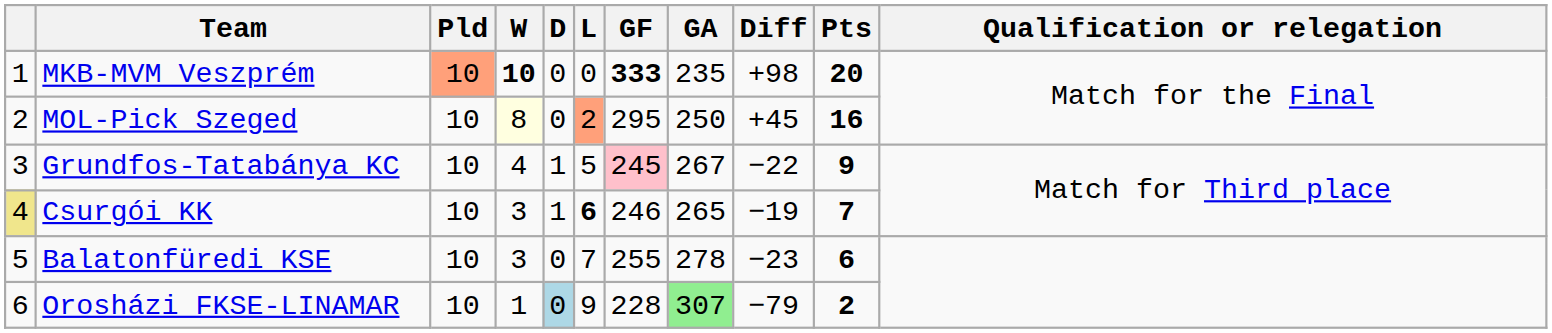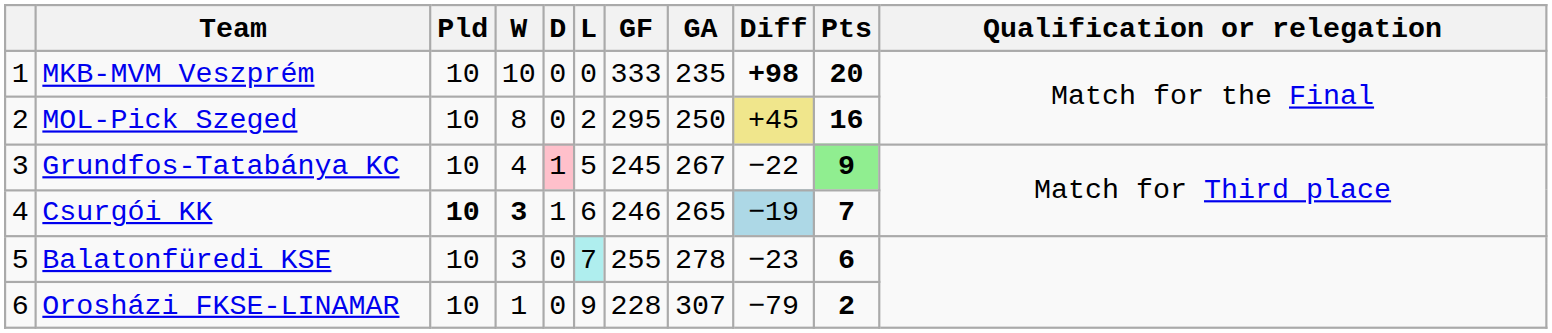(463, 74) lightsalmon background -> (463, 74) no background
(519, 74) bold -> (519, 74) normal
(636, 74) bold -> (636, 74) normal
(773, 74) normal -> (773, 74) bold
(519, 121) lightyellow background -> (519, 121) no background
(588, 121) lightsalmon background -> (588, 121) no background
(773, 121) no background -> (773, 121) khaki background
(558, 167) no background -> (558, 167) pink background
(636, 167) pink background -> (636, 167) no background
(847, 167) no background -> (847, 167) lightgreen background
(20, 213) khaki background -> (20, 213) no background
(463, 213) normal -> (463, 213) bold
(519, 213) normal -> (519, 213) bold
(588, 213) bold -> (588, 213) normal
(773, 213) no background -> (773, 213) lightblue background
(588, 259) no background -> (588, 259) paleturquoise background
(558, 305) lightblue background -> (558, 305) no background
(700, 305) lightgreen background -> (700, 305) no background
